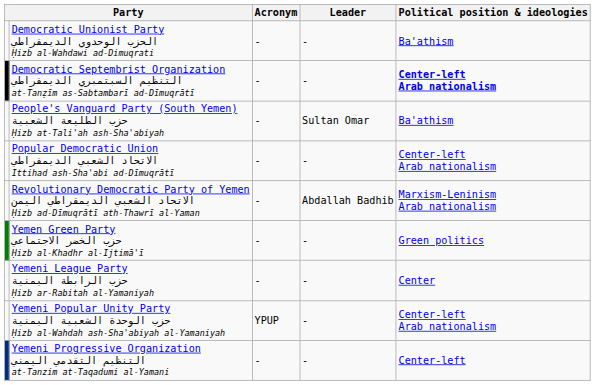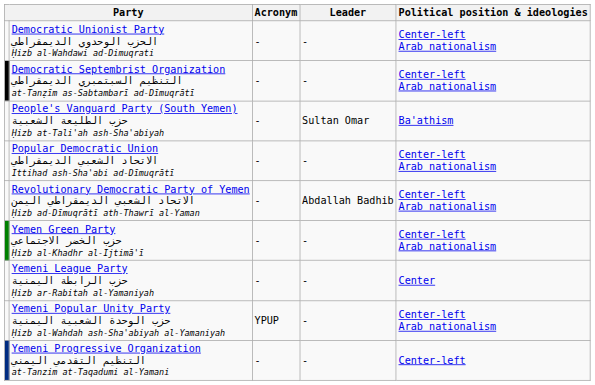(426, 41) Ba'athism -> (447, 41) Center-left Arab nationalism
(447, 81) bold -> (447, 81) normal
(447, 201) Marxism-Leninism Arab nationalism -> (447, 201) Center-left Arab nationalism
(441, 241) Green politics -> (447, 241) Center-left Arab nationalism
